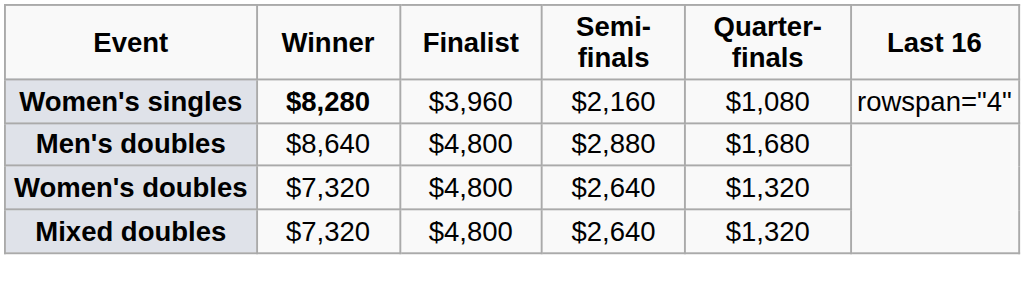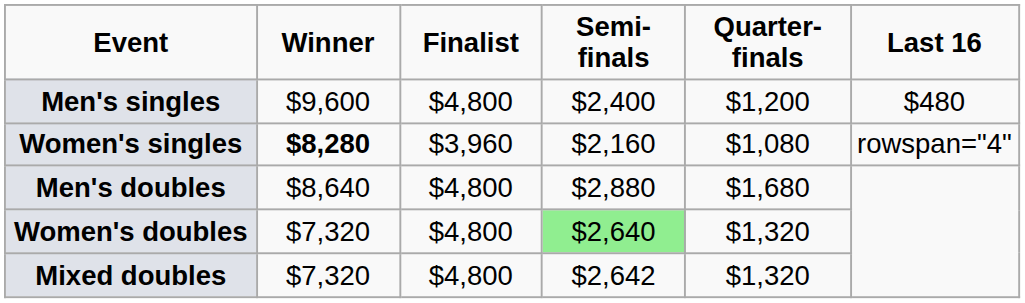+ row: (131, 101)
(614, 188) no background -> (614, 231) lightgreen background
(614, 231) $2,640 -> (614, 275) $2,642
